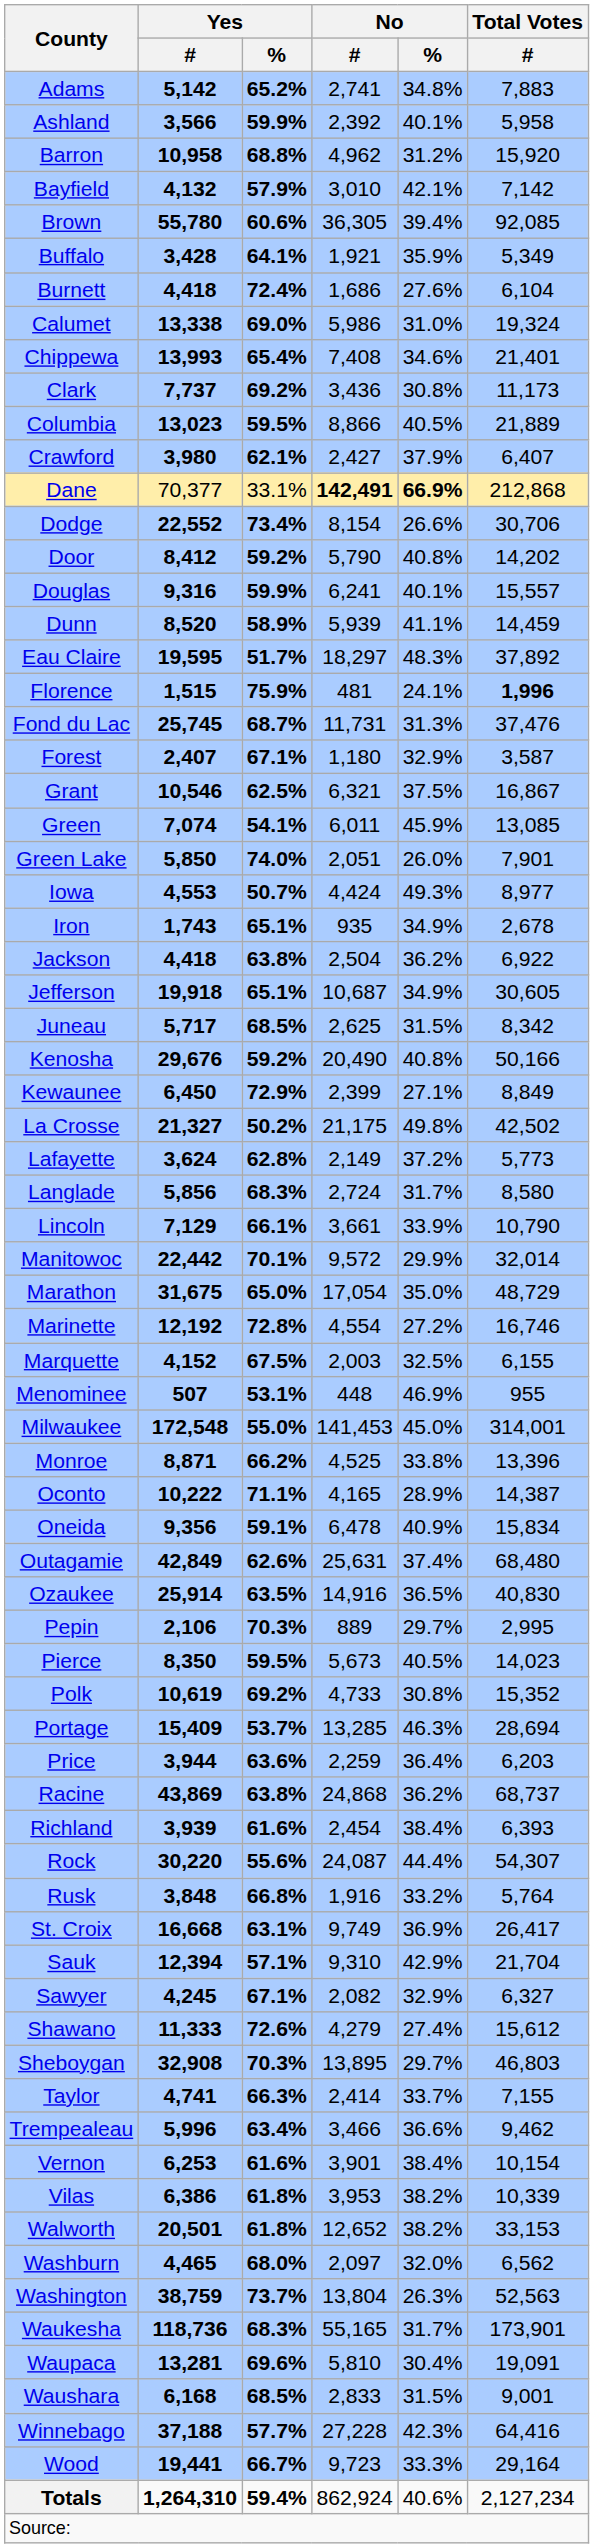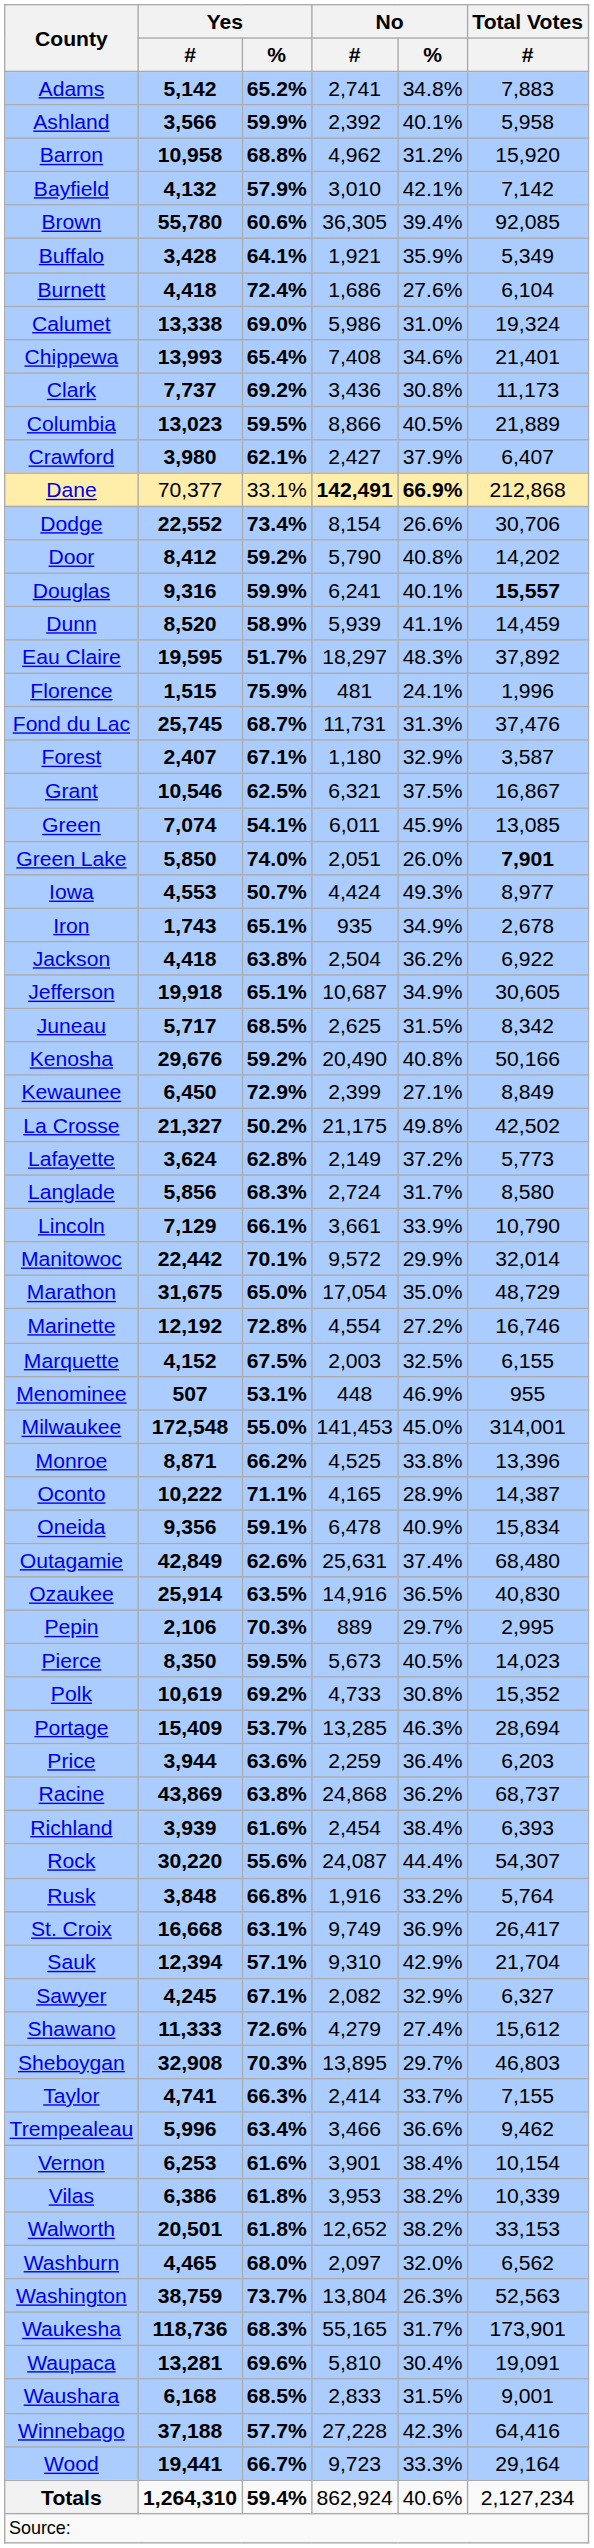(528, 590) normal -> (528, 590) bold
(528, 691) bold -> (528, 691) normal
(528, 858) normal -> (528, 858) bold
